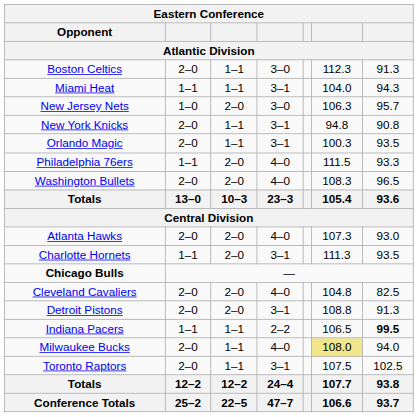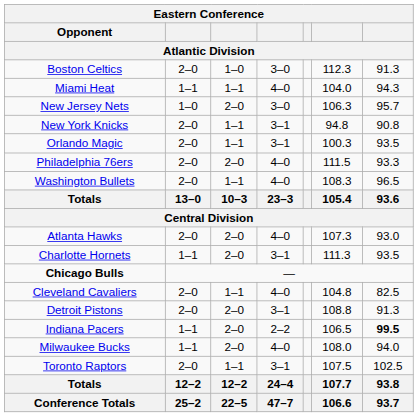(234, 69) 1–1 -> (234, 69) 1–0
(280, 88) 3–1 -> (280, 88) 4–0
(188, 162) 1–1 -> (188, 162) 2–0
(234, 181) 2–0 -> (234, 181) 1–1
(234, 292) 2–0 -> (234, 292) 1–1
(234, 329) 1–1 -> (234, 329) 2–0
(188, 347) 2–0 -> (188, 347) 1–1
(234, 347) 1–1 -> (234, 347) 2–0
(337, 347) khaki background -> (337, 347) no background
